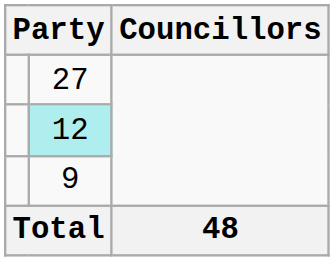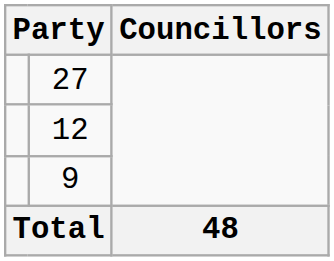(70, 130) paleturquoise background -> (70, 130) no background
